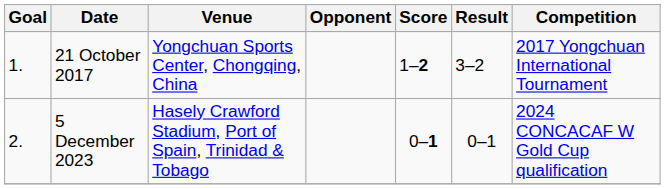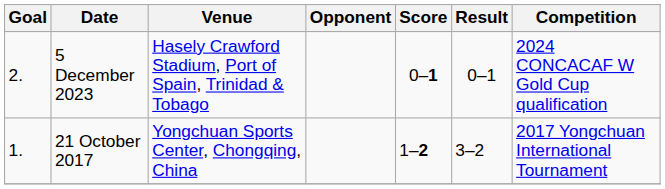rows swapped: (98, 65) <-> (95, 141)
